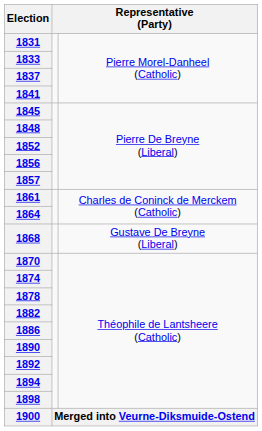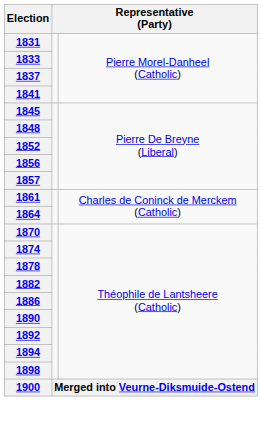- row: (28, 238)
